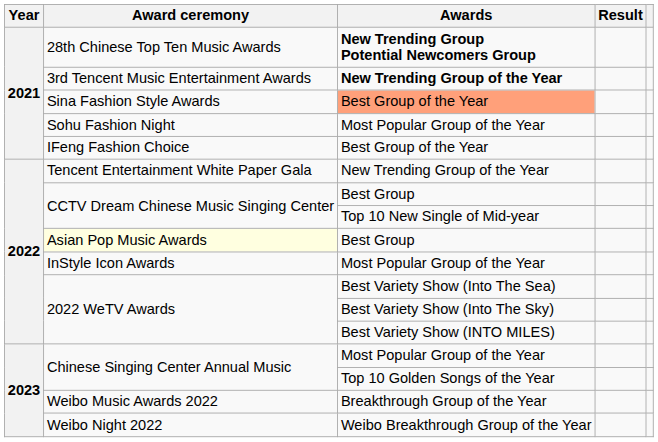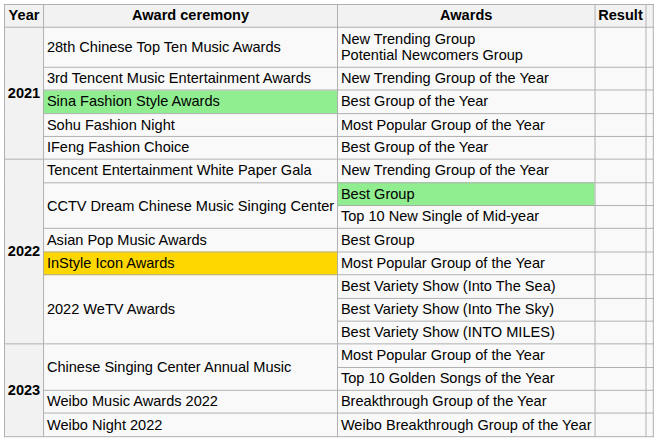(438, 47) bold -> (432, 47) normal
(452, 78) bold -> (445, 78) normal
(133, 101) no background -> (133, 101) lightgreen background
(415, 101) lightsalmon background -> (415, 101) no background
(378, 194) no background -> (378, 194) lightgreen background
(127, 240) lightyellow background -> (127, 240) no background
(111, 263) no background -> (111, 263) gold background
